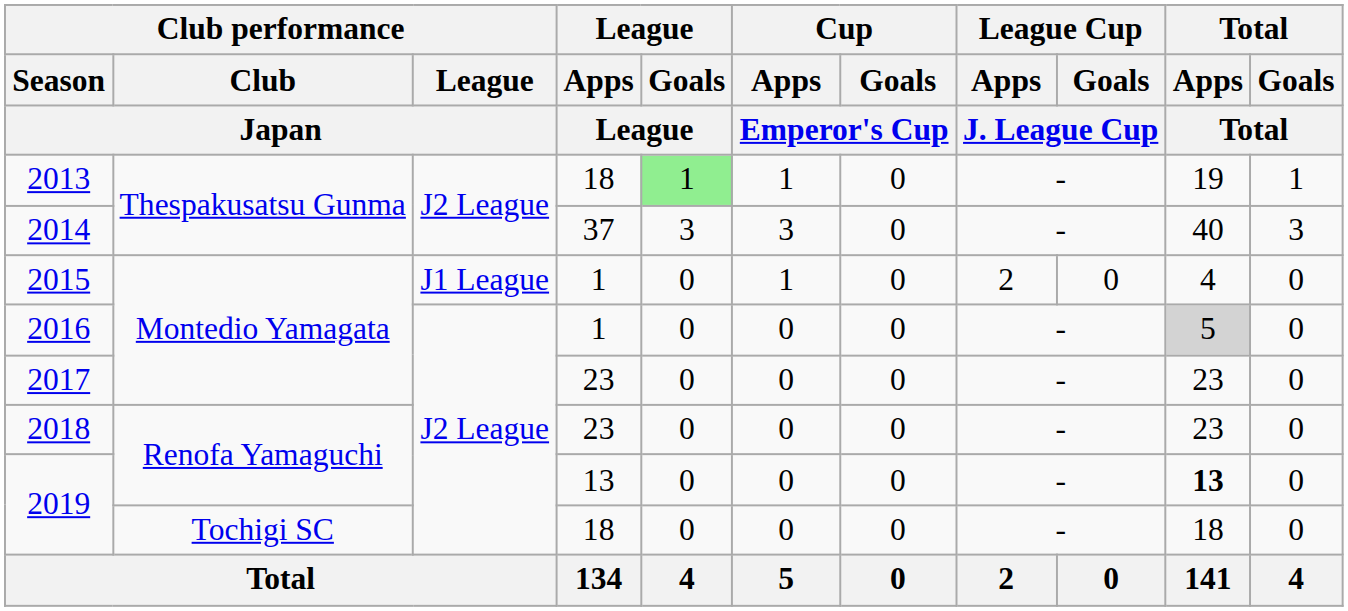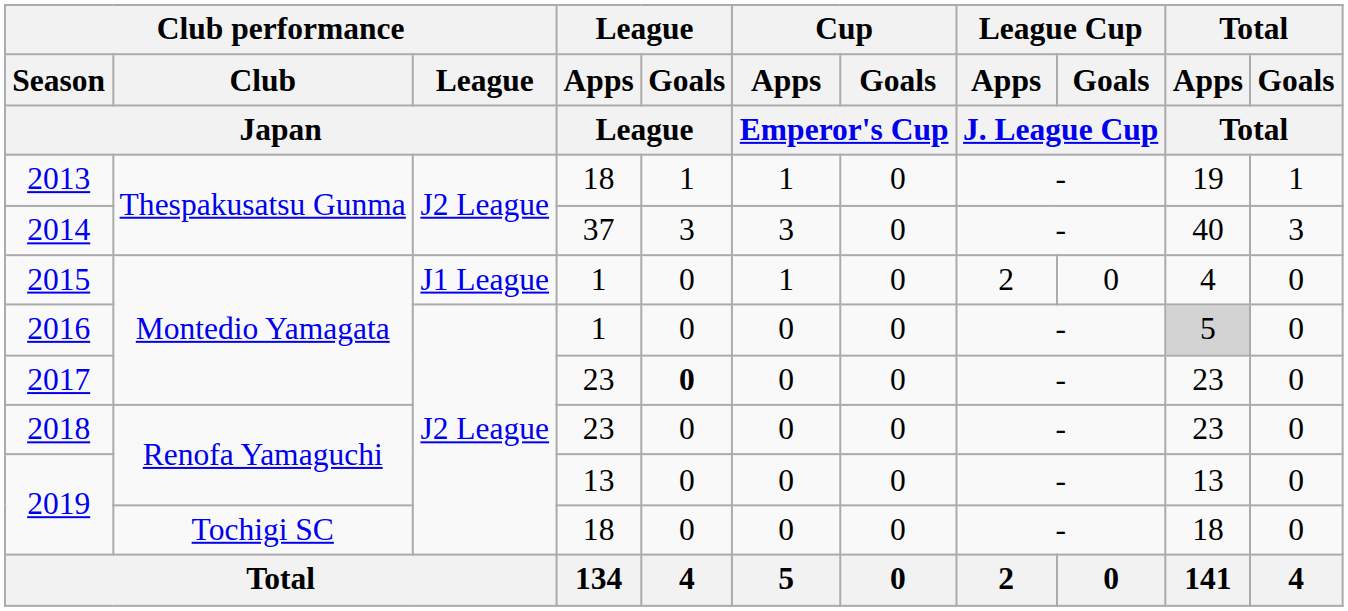(687, 179) lightgreen background -> (687, 179) no background
(687, 379) normal -> (687, 379) bold
(1208, 479) bold -> (1208, 479) normal
